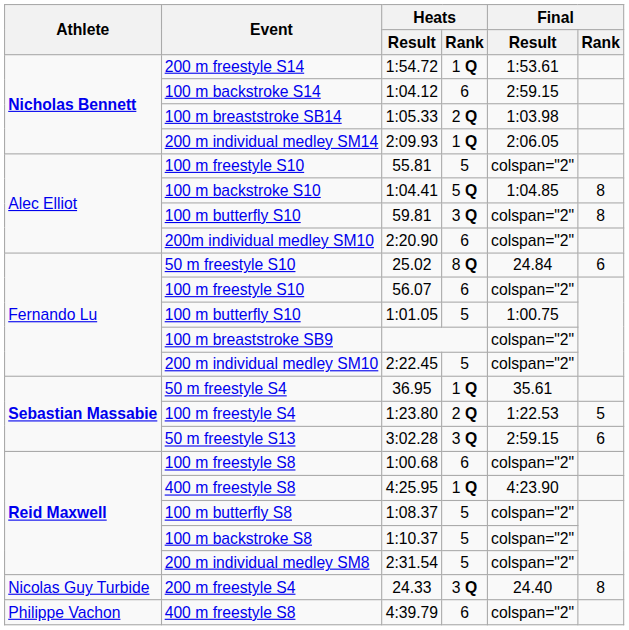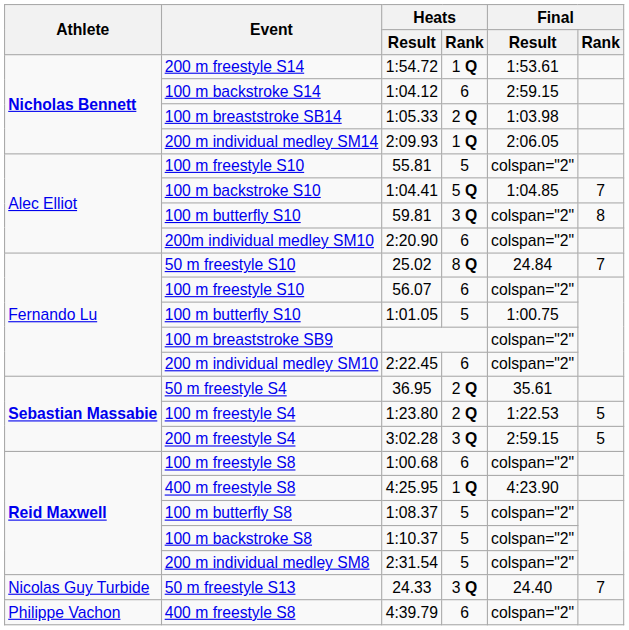(601, 191) 8 -> (601, 191) 7
(601, 265) 6 -> (601, 265) 7
(465, 364) 5 -> (465, 364) 6
(465, 389) 1 Q -> (465, 389) 2 Q
(230, 439) 50 m freestyle S13 -> (230, 439) 200 m freestyle S4
(601, 439) 6 -> (601, 439) 5
(230, 588) 200 m freestyle S4 -> (230, 588) 50 m freestyle S13
(601, 588) 8 -> (601, 588) 7
